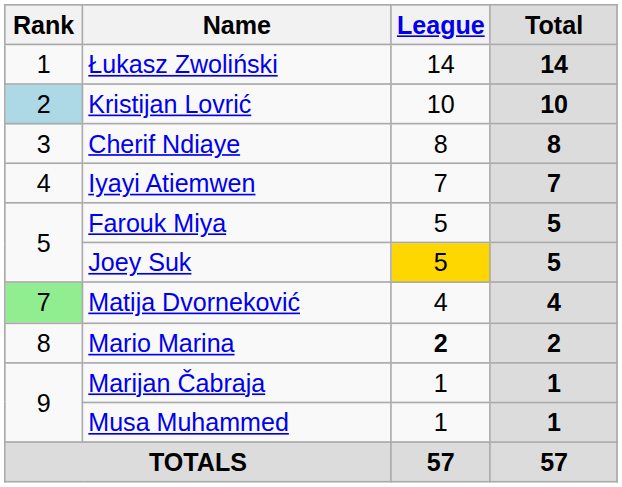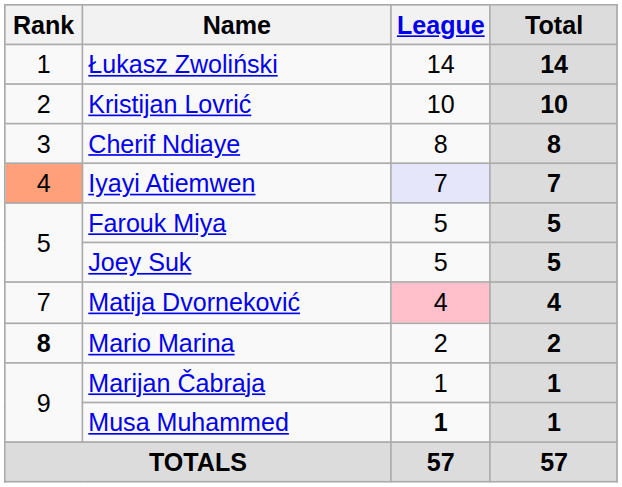(44, 104) lightblue background -> (44, 104) no background
(44, 184) no background -> (44, 184) lightsalmon background
(441, 184) no background -> (441, 184) lavender background
(441, 263) gold background -> (441, 263) no background
(44, 303) lightgreen background -> (44, 303) no background
(441, 303) no background -> (441, 303) pink background
(44, 342) normal -> (44, 342) bold
(441, 342) bold -> (441, 342) normal
(441, 422) normal -> (441, 422) bold
